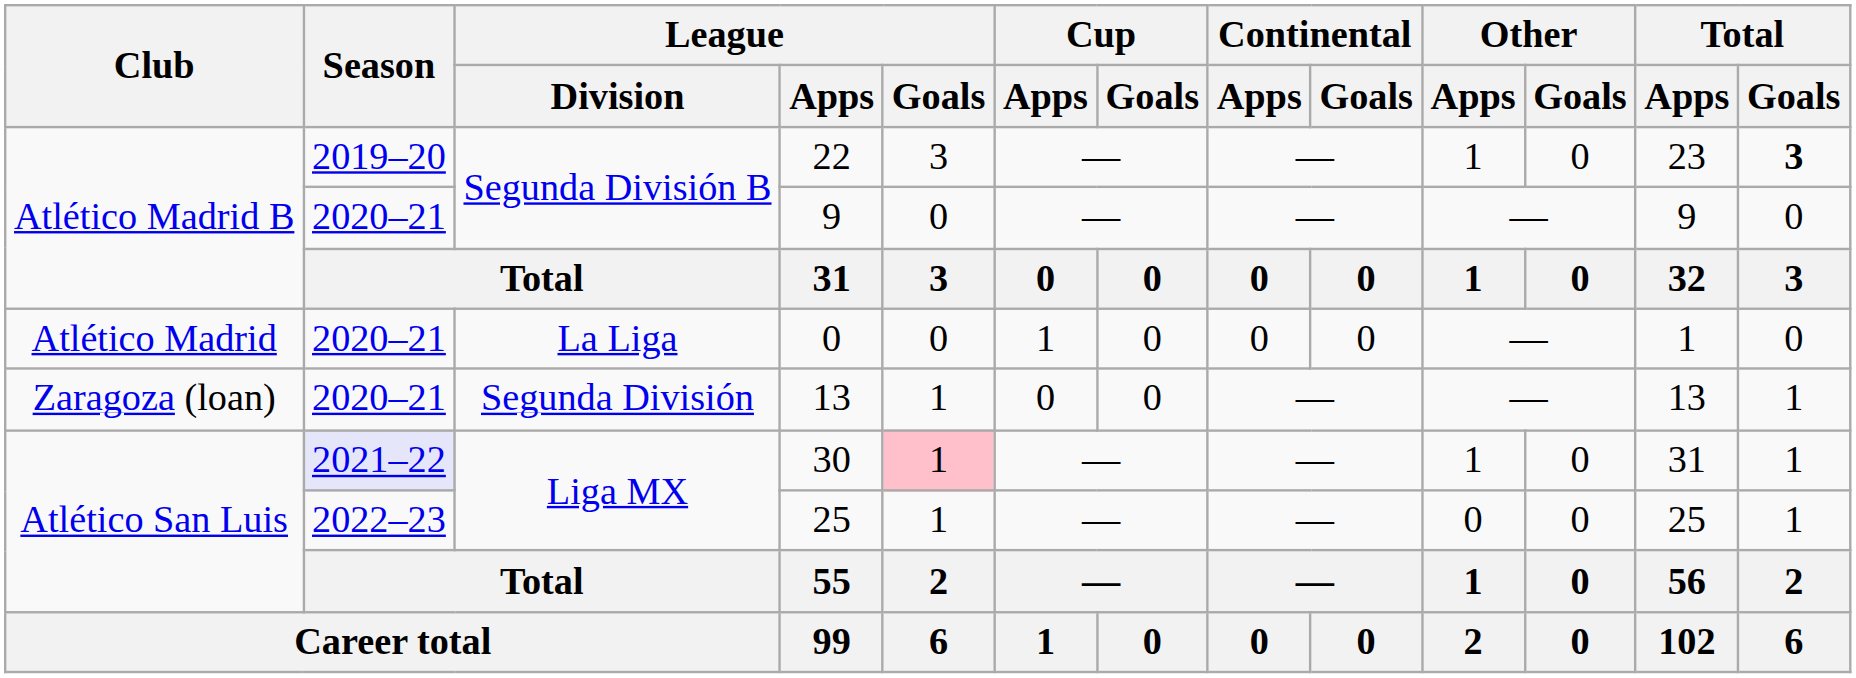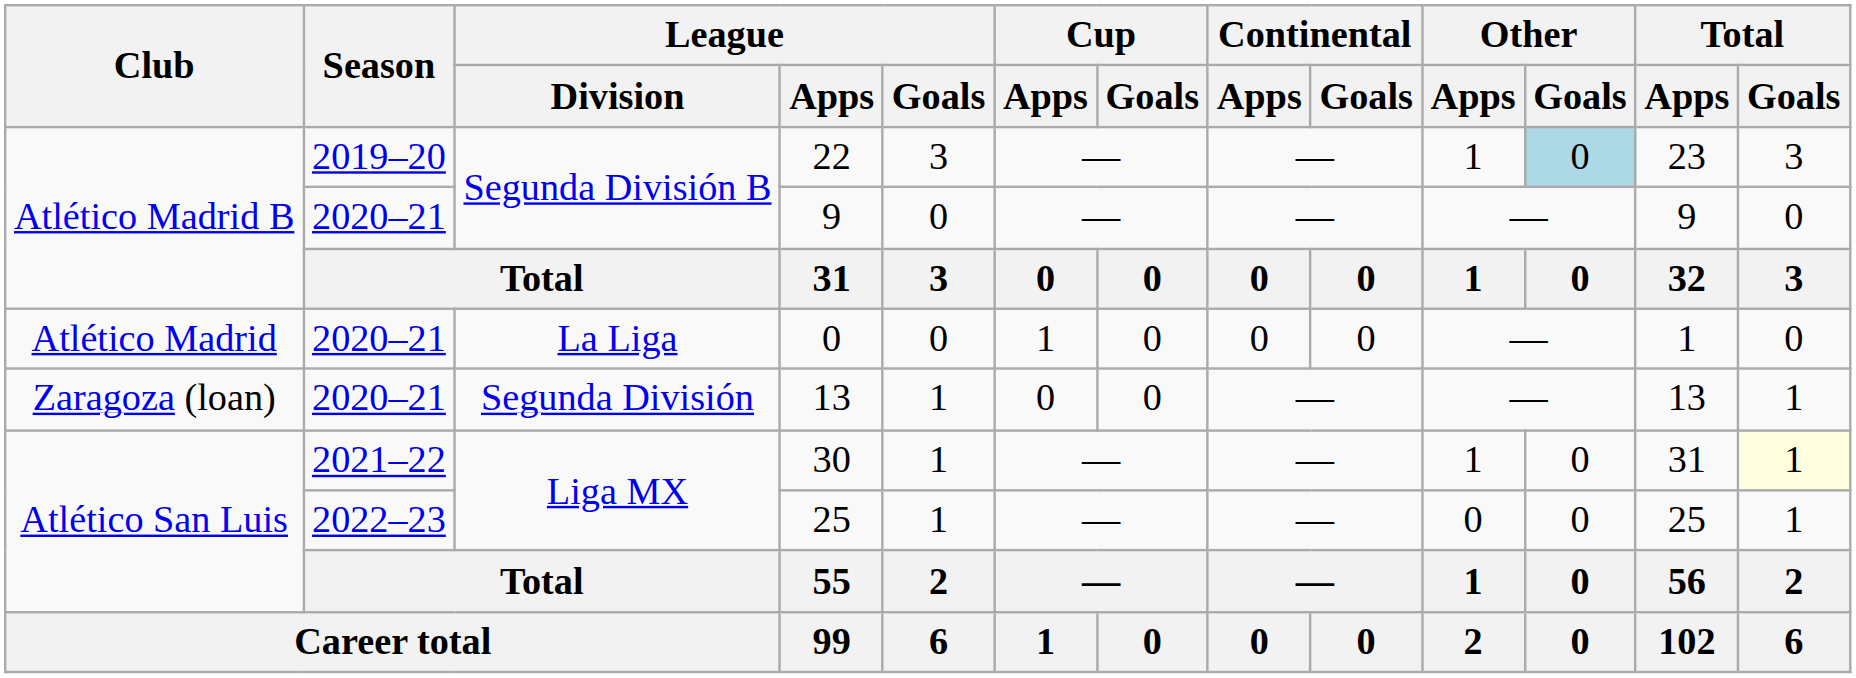(1580, 156) no background -> (1580, 156) lightblue background
(1794, 156) bold -> (1794, 156) normal
(379, 459) lavender background -> (379, 459) no background
(939, 459) pink background -> (939, 459) no background
(1794, 459) no background -> (1794, 459) lightyellow background
